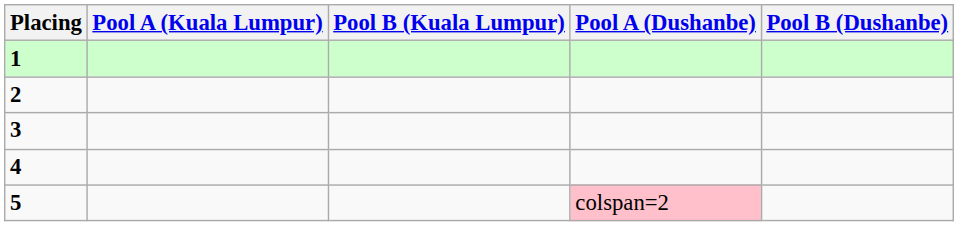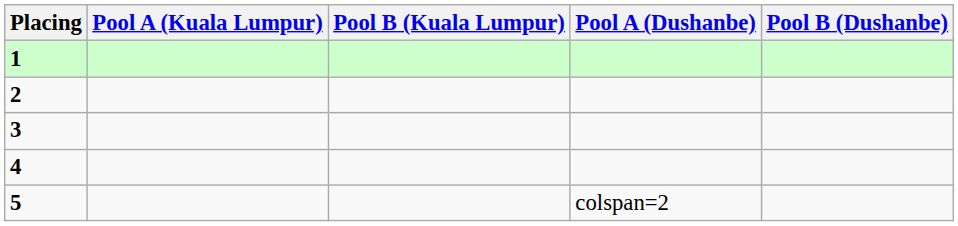(622, 202) pink background -> (622, 202) no background
